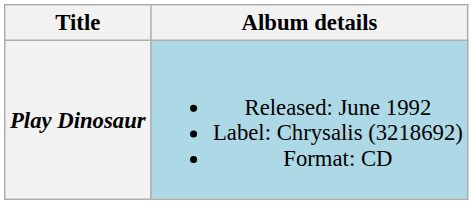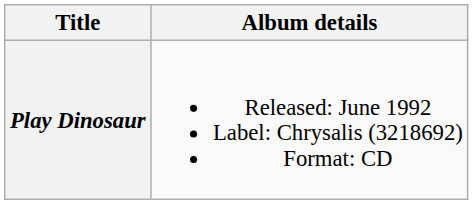(309, 133) lightblue background -> (309, 133) no background
